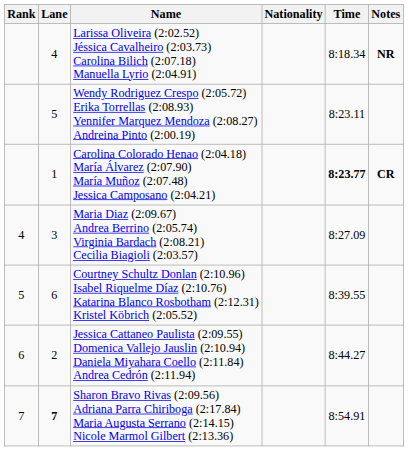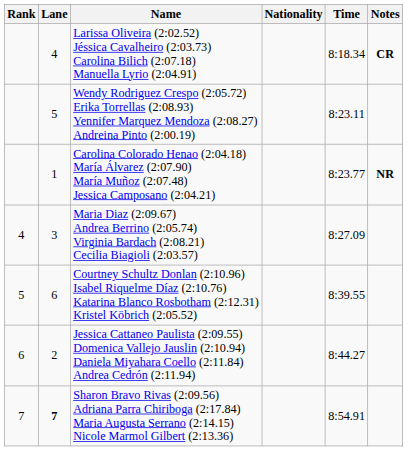(386, 53) NR -> (385, 53) CR
(347, 174) bold -> (347, 174) normal
(386, 174) CR -> (385, 174) NR
